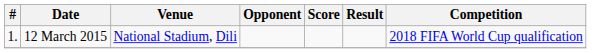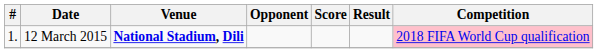(175, 36) normal -> (179, 36) bold
(486, 36) no background -> (493, 36) pink background
